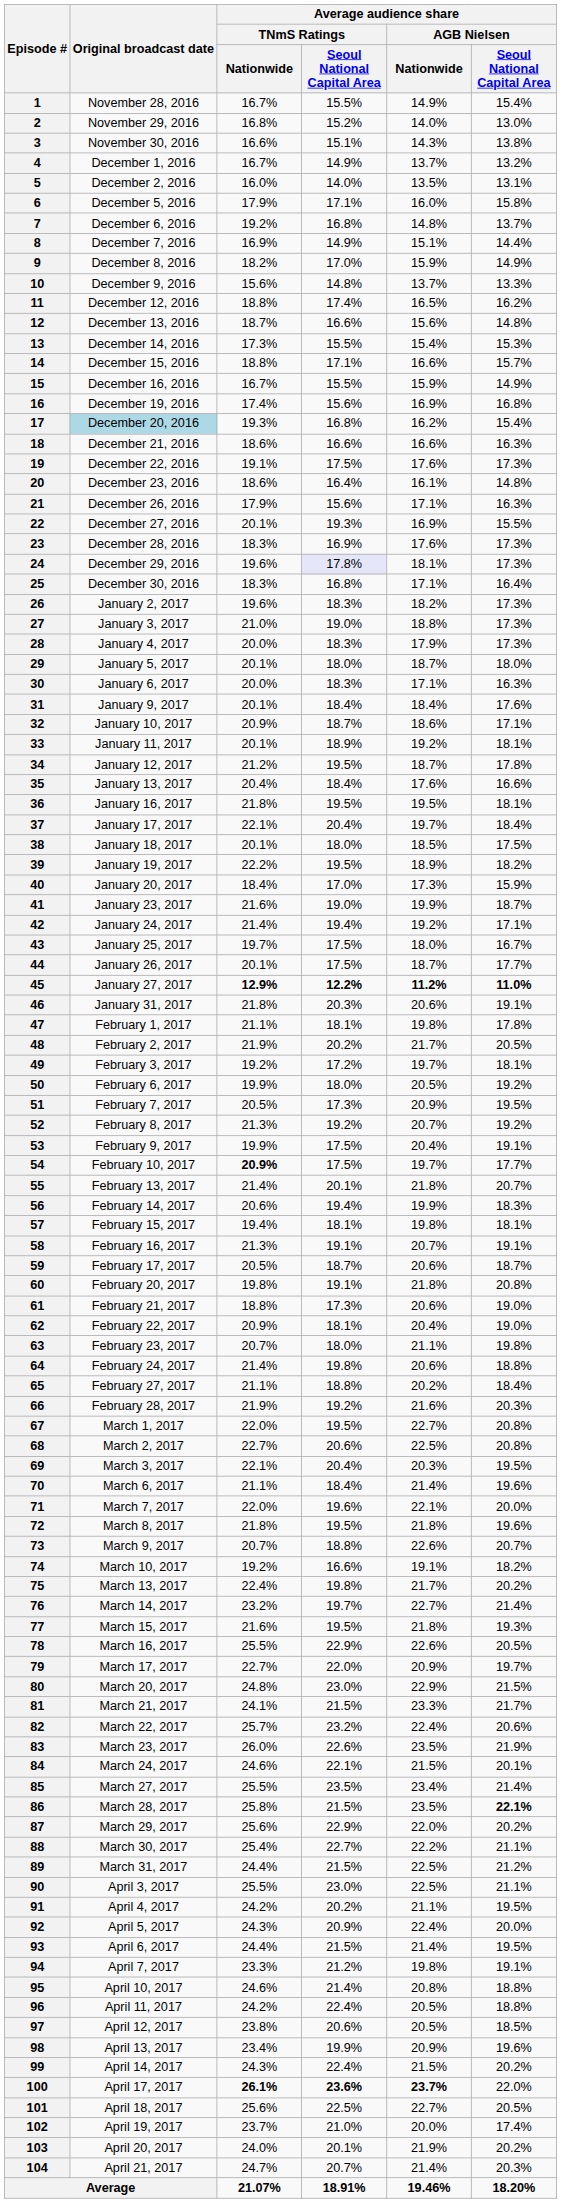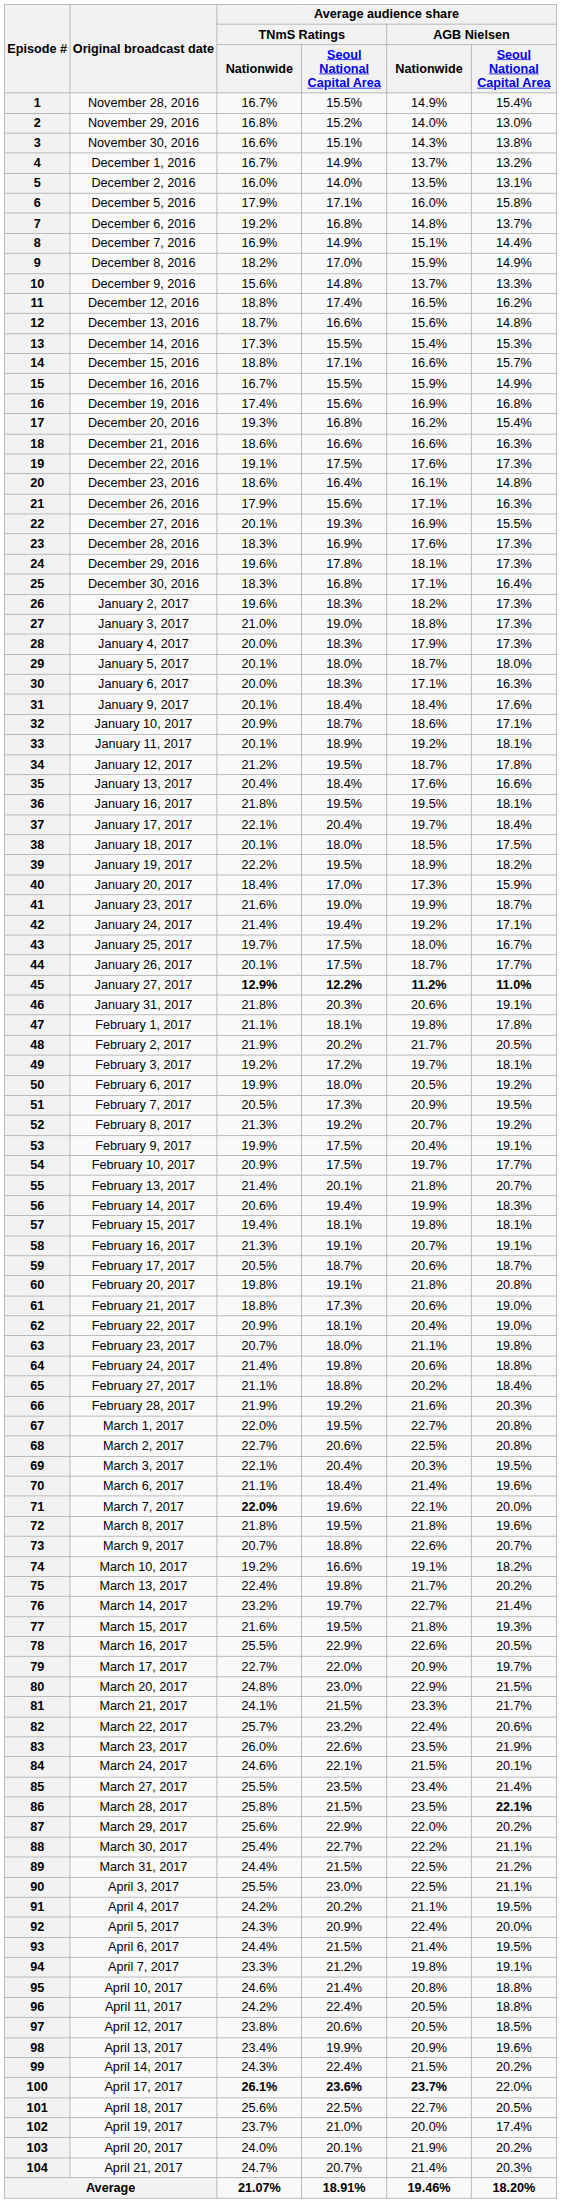(143, 423) lightblue background -> (143, 423) no background
(344, 564) lavender background -> (344, 564) no background
(259, 1165) bold -> (259, 1165) normal
(259, 1506) normal -> (259, 1506) bold
